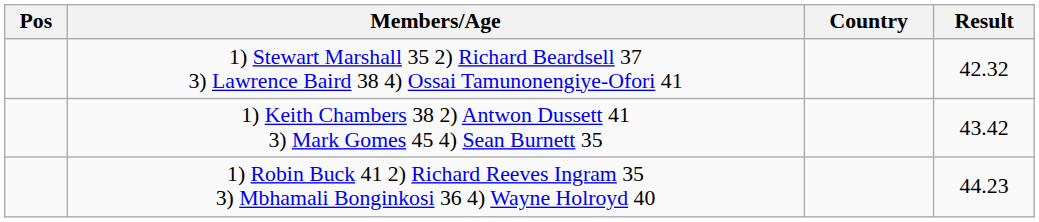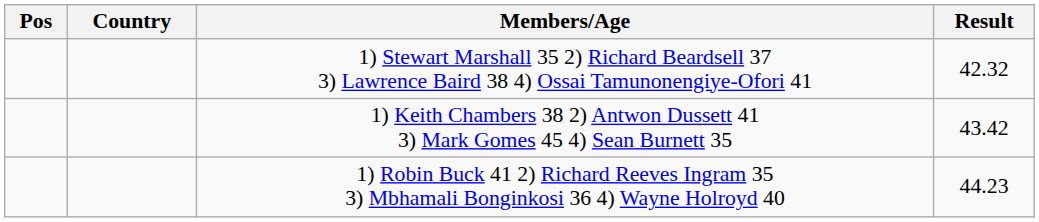columns swapped: (869, 21) <-> (435, 21)
